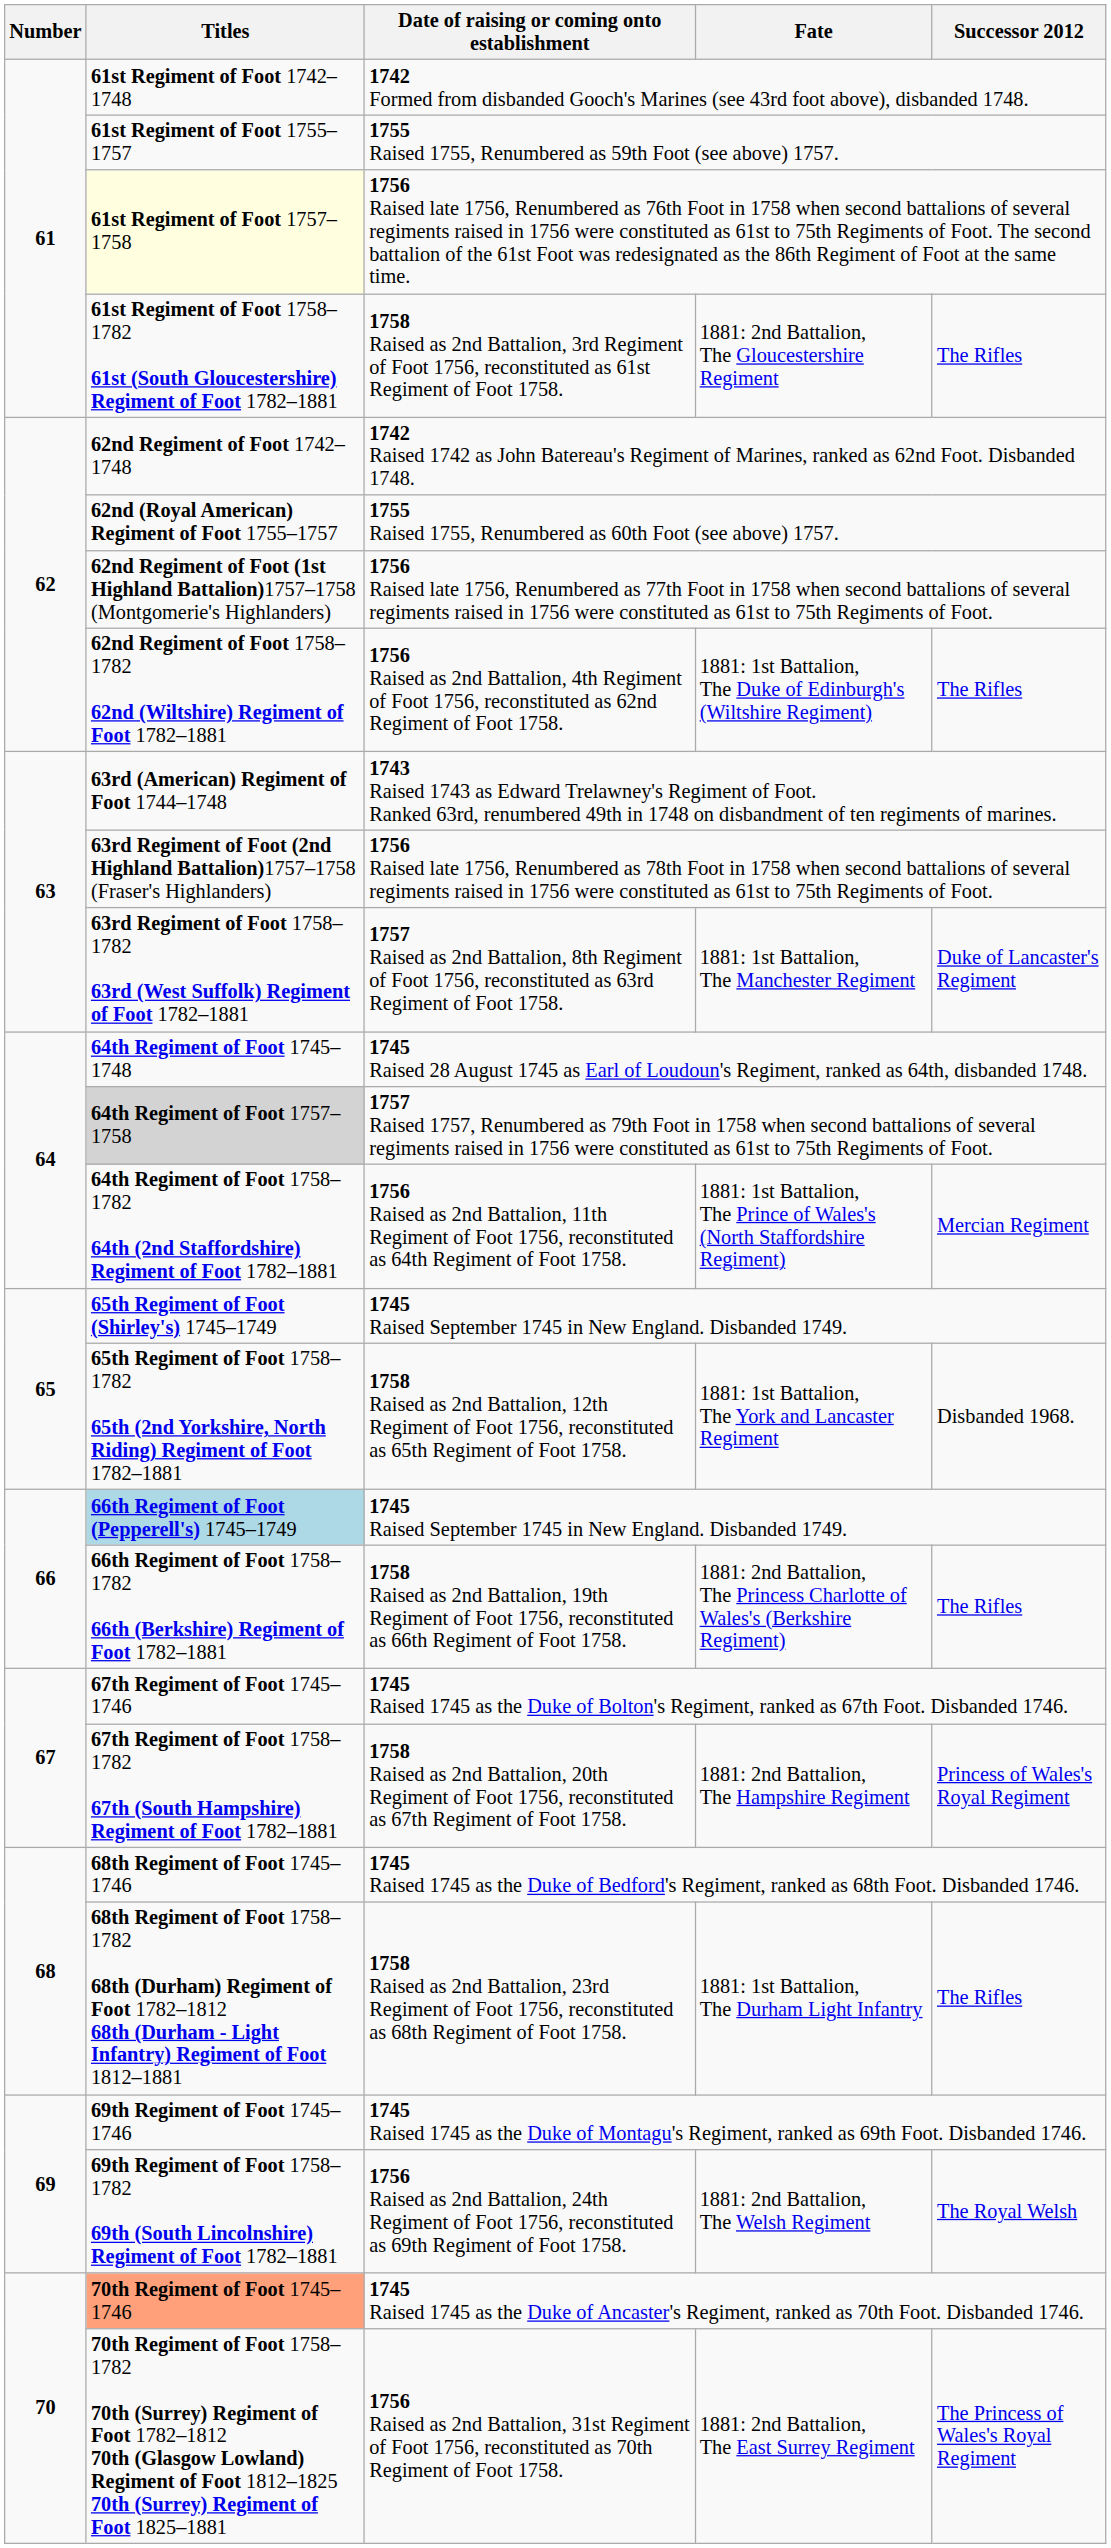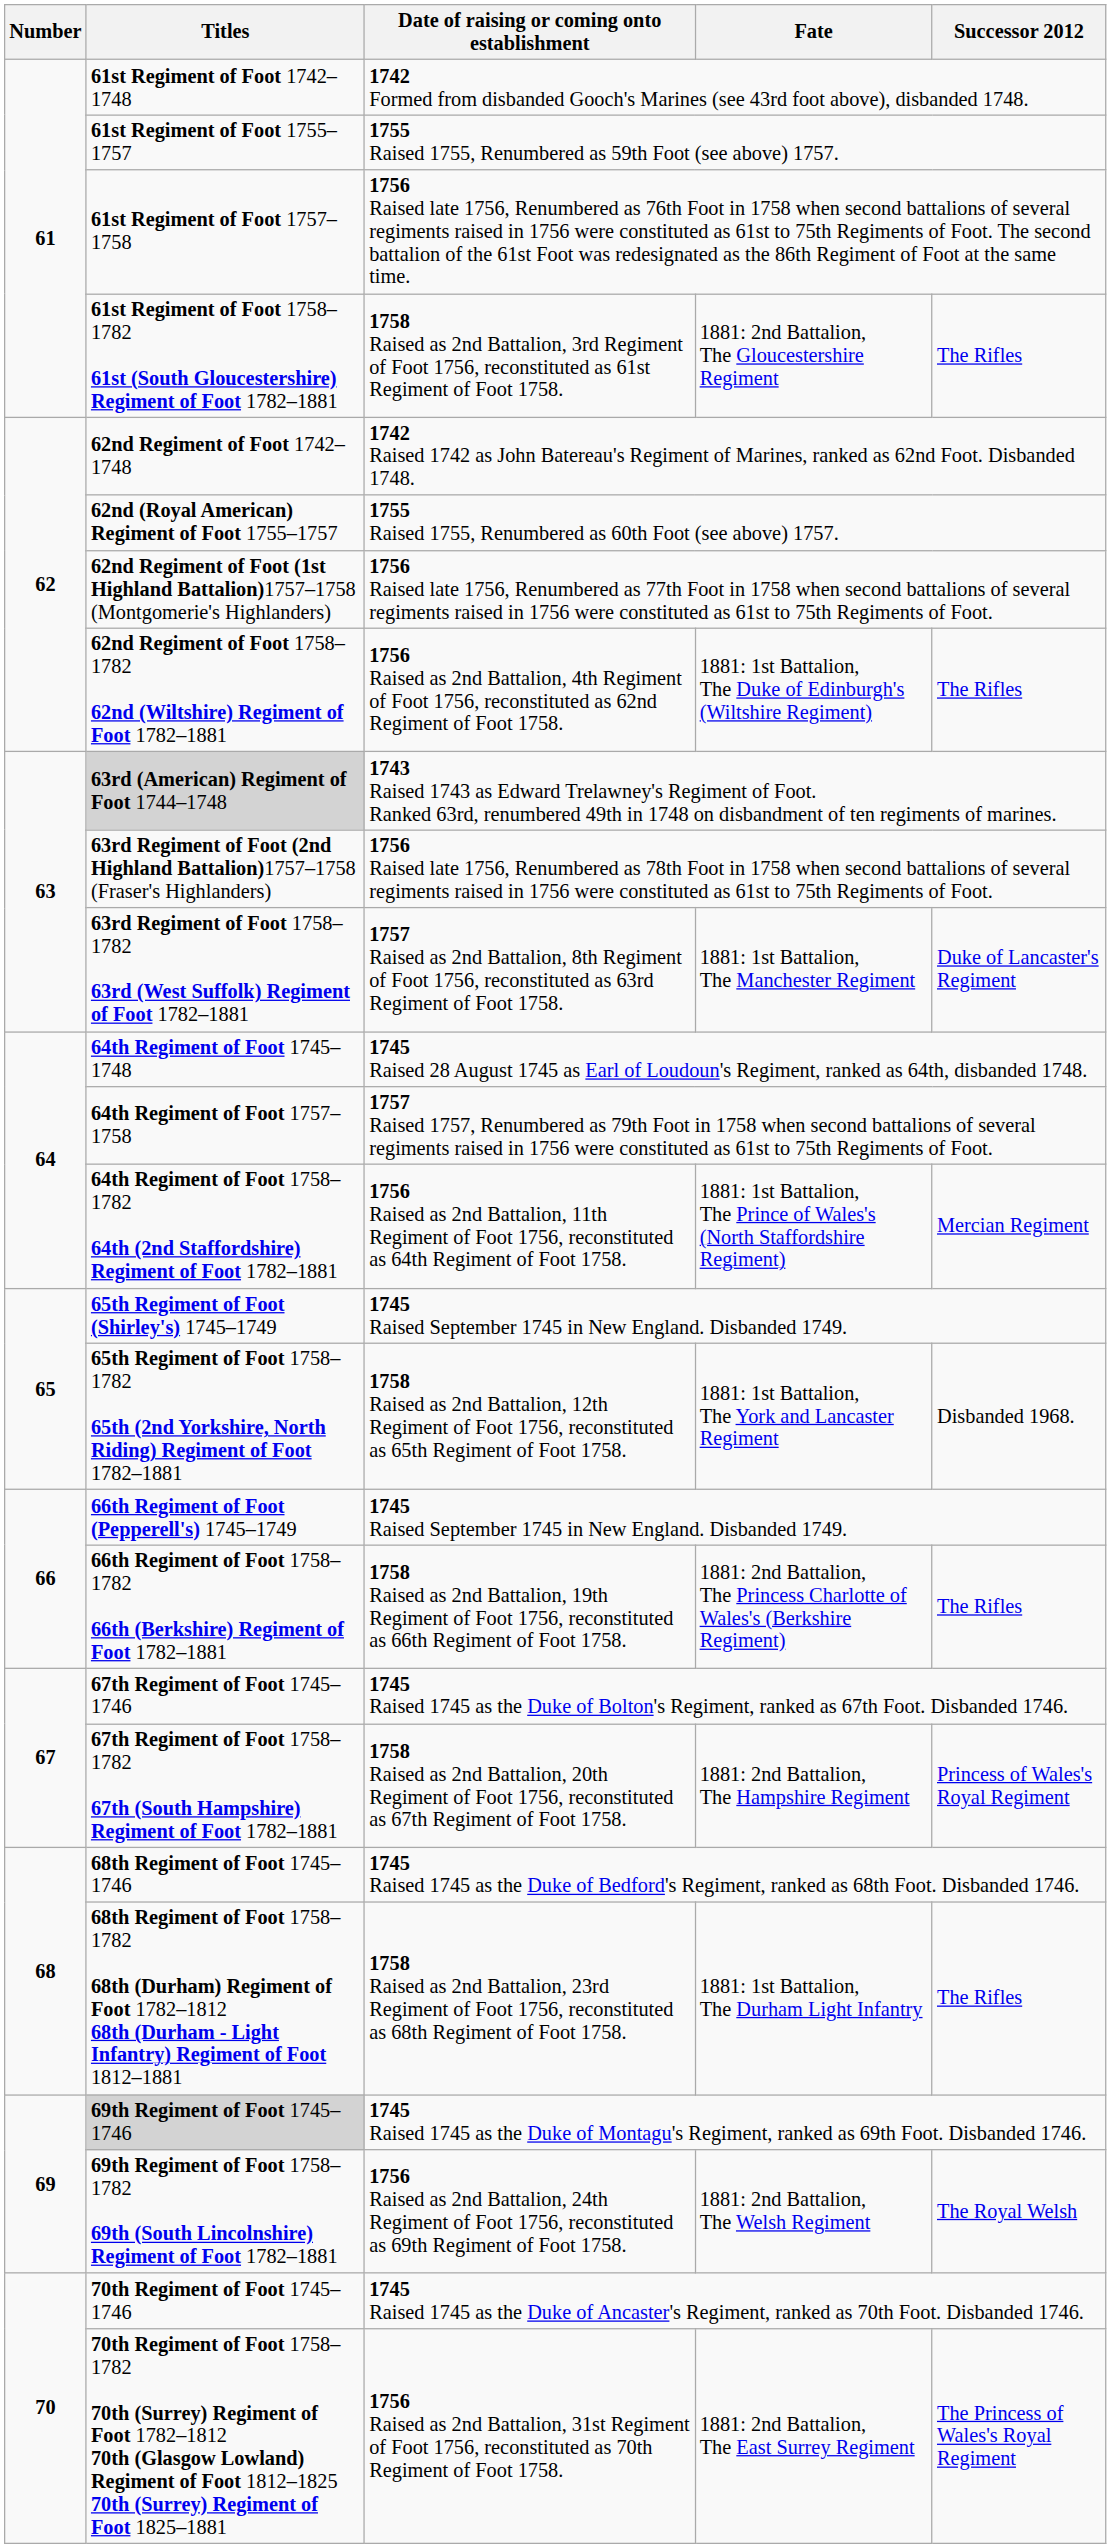(214, 231) lightyellow background -> (214, 231) no background
(219, 790) no background -> (219, 790) lightgrey background
(216, 1125) lightgrey background -> (216, 1125) no background
(194, 1517) lightblue background -> (194, 1517) no background
(216, 2121) no background -> (216, 2121) lightgrey background
(216, 2300) lightsalmon background -> (216, 2300) no background
